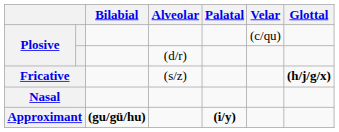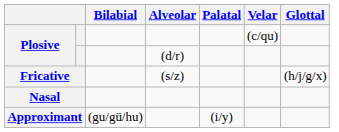(309, 76) bold -> (305, 76) normal
(117, 117) bold -> (115, 117) normal
(225, 117) bold -> (222, 117) normal
